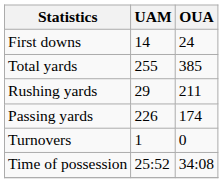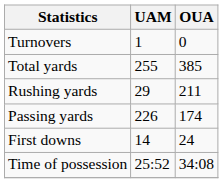rows swapped: (44, 41) <-> (40, 140)
